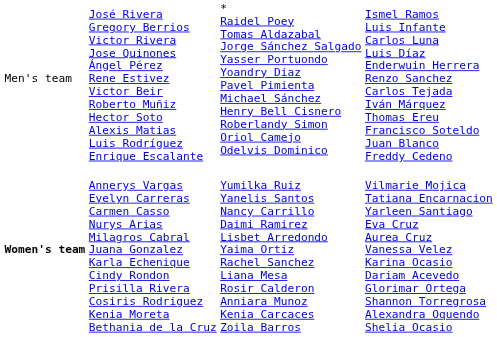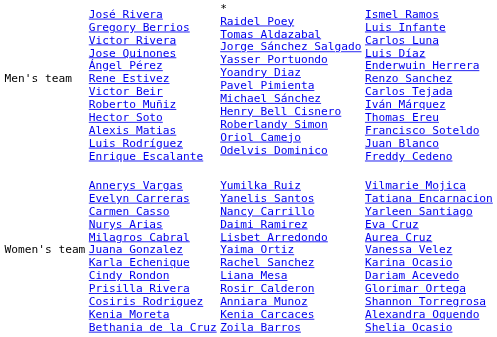(45, 250) bold -> (45, 250) normal
